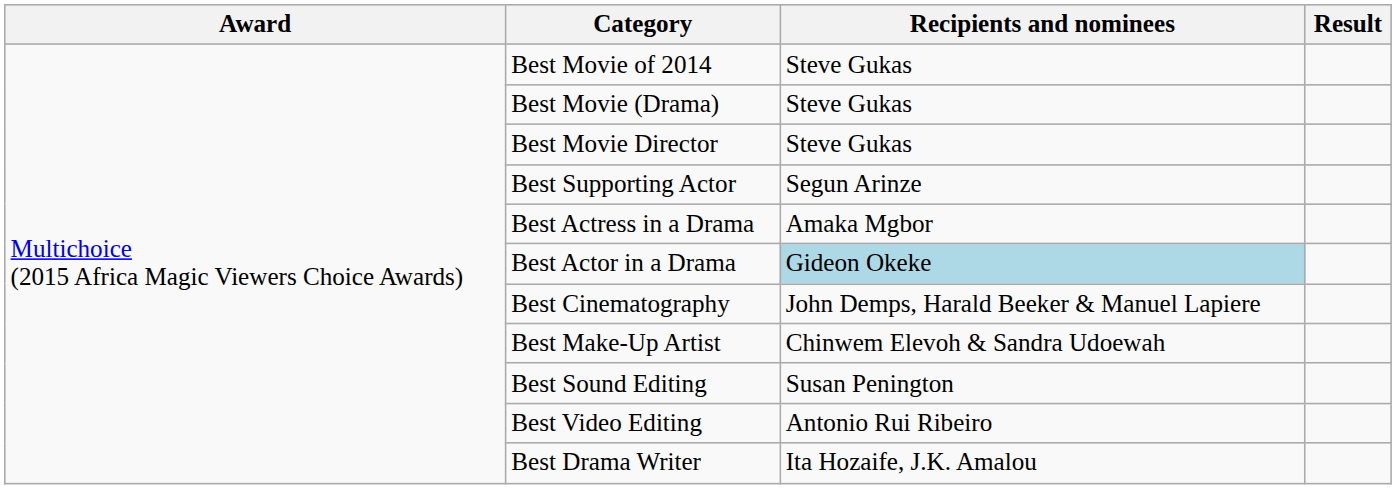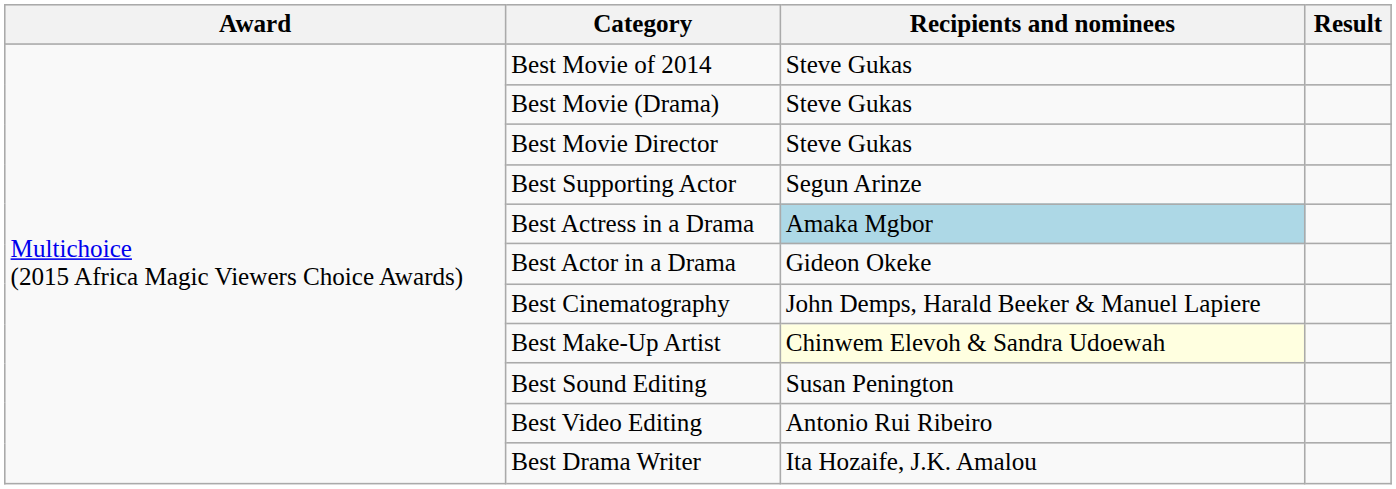(859, 223) no background -> (859, 223) lightblue background
(859, 263) lightblue background -> (859, 263) no background
(975, 343) no background -> (975, 343) lightyellow background
